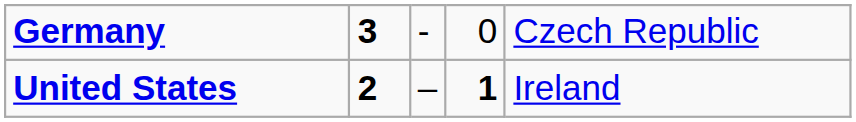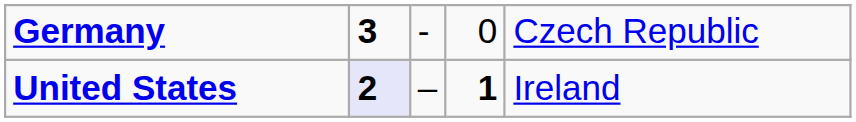(368, 87) no background -> (368, 87) lavender background
